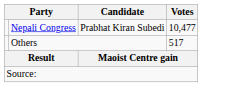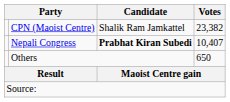+ row: (53, 27)
(122, 27) normal -> (145, 43) bold
(182, 27) 10,477 -> (210, 43) 10,407
(176, 43) 517 -> (204, 58) 650
